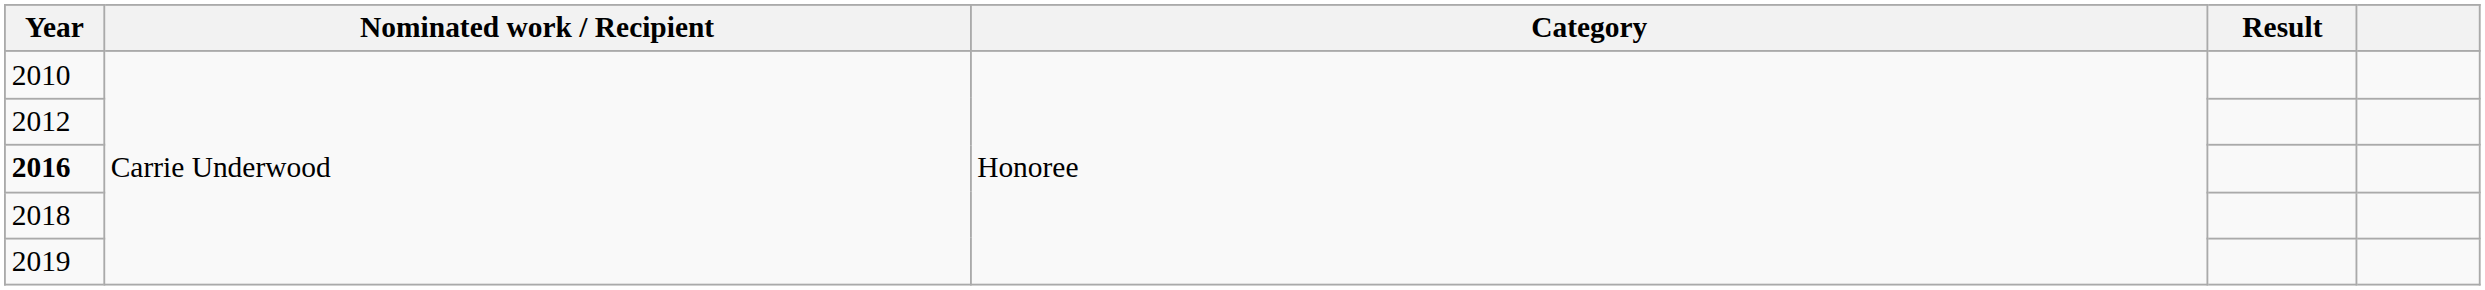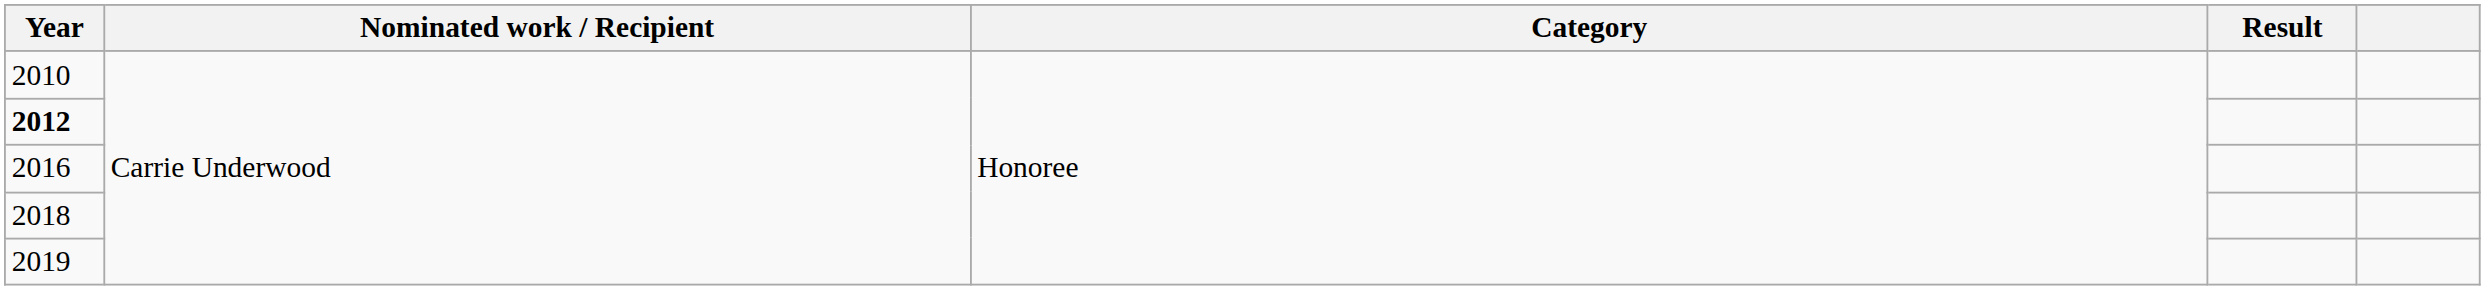(41, 121) normal -> (41, 121) bold
(41, 167) bold -> (41, 167) normal
